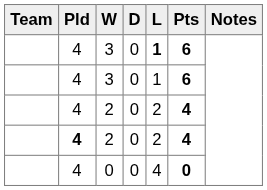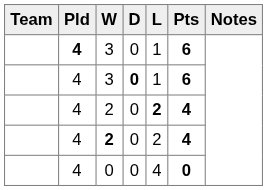(77, 49) normal -> (77, 49) bold
(157, 49) bold -> (157, 49) normal
(134, 79) normal -> (134, 79) bold
(157, 110) normal -> (157, 110) bold
(77, 140) bold -> (77, 140) normal
(109, 140) normal -> (109, 140) bold
